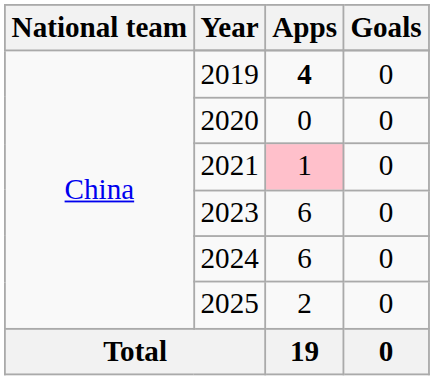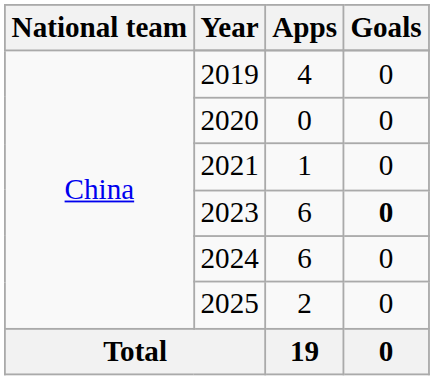(305, 73) bold -> (305, 73) normal
(305, 166) pink background -> (305, 166) no background
(386, 212) normal -> (386, 212) bold
